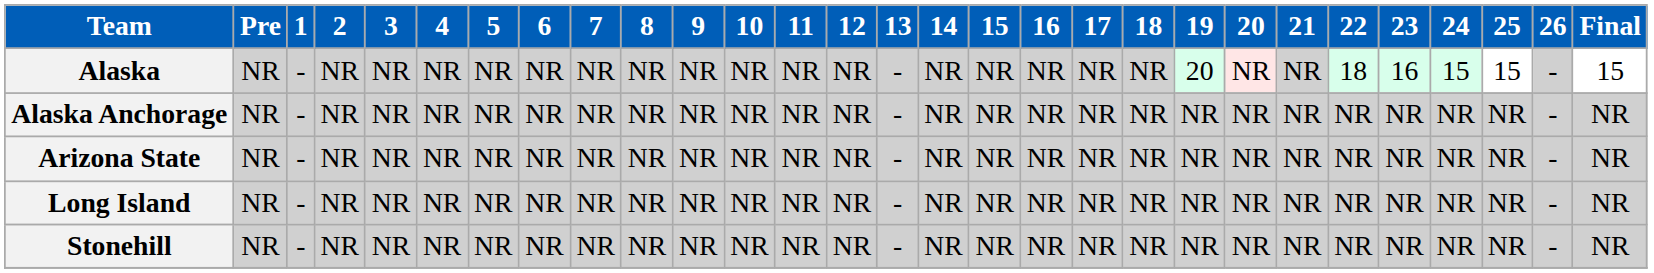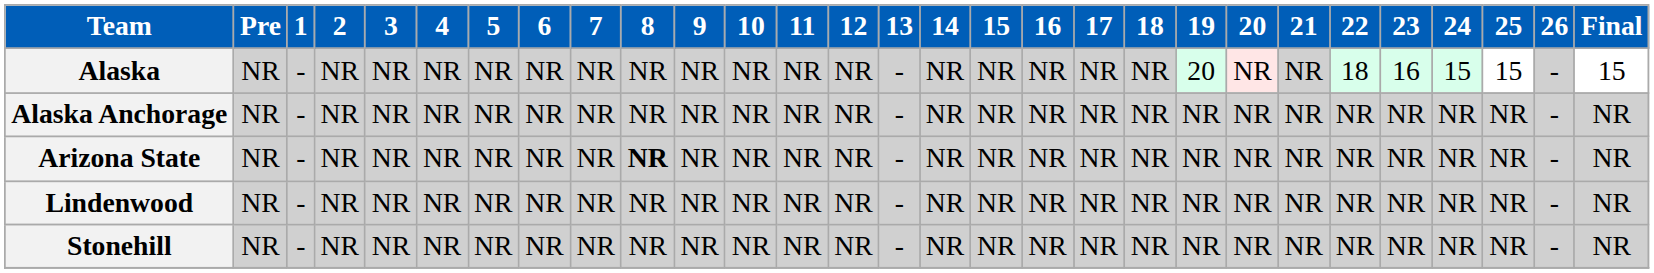(647, 158) normal -> (648, 158) bold
+ row: (119, 202)
- row: (119, 202)
